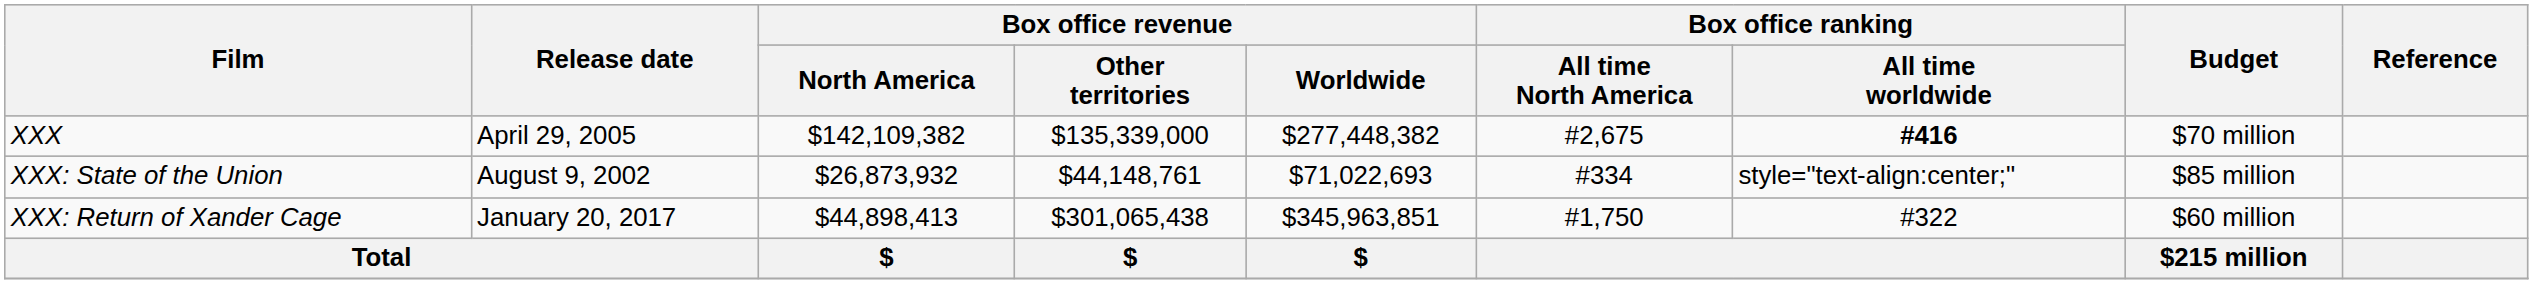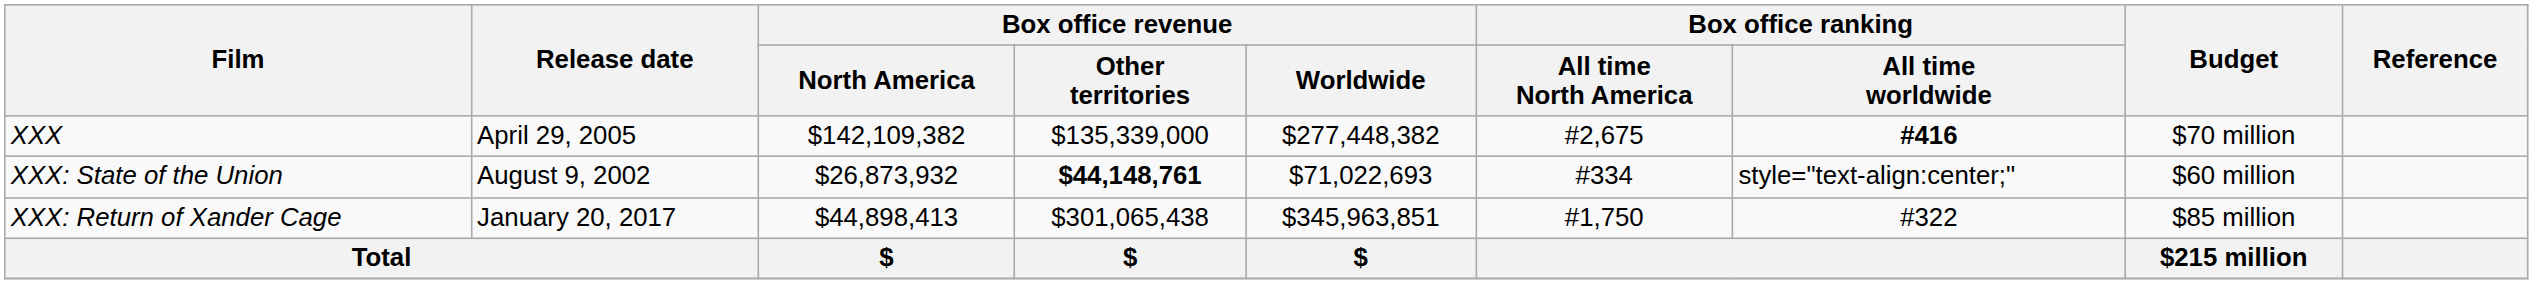(1130, 176) normal -> (1130, 176) bold
(2234, 176) $85 million -> (2234, 176) $60 million
(2234, 217) $60 million -> (2234, 217) $85 million
